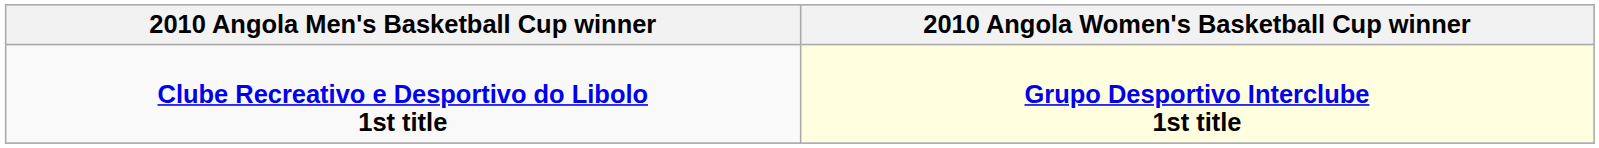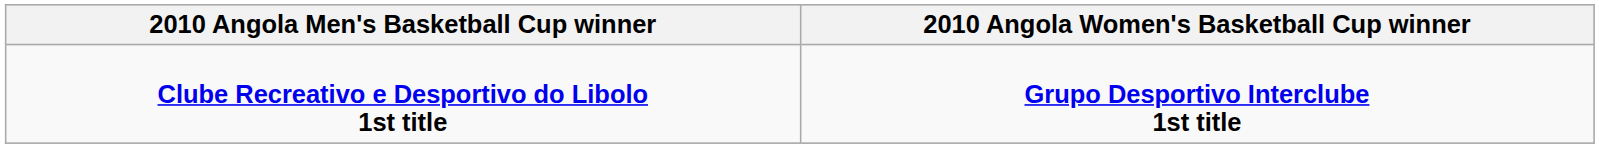(1197, 107) lightyellow background -> (1197, 107) no background
